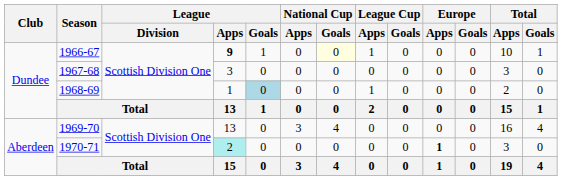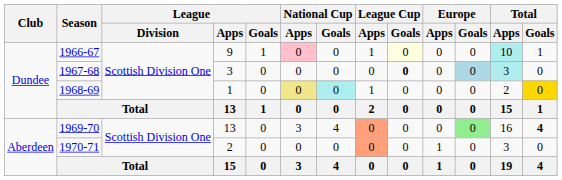(230, 52) bold -> (230, 52) normal
(299, 52) no background -> (299, 52) pink background
(336, 52) lightyellow background -> (336, 52) no background
(405, 52) no background -> (405, 52) lightyellow background
(506, 52) no background -> (506, 52) paleturquoise background
(405, 71) normal -> (405, 71) bold
(473, 71) no background -> (473, 71) lightblue background
(506, 71) no background -> (506, 71) paleturquoise background
(263, 90) lightblue background -> (263, 90) no background
(299, 90) no background -> (299, 90) khaki background
(336, 90) no background -> (336, 90) paleturquoise background
(540, 90) no background -> (540, 90) gold background
(372, 128) no background -> (372, 128) lightsalmon background
(473, 128) no background -> (473, 128) lightgreen background
(540, 128) normal -> (540, 128) bold
(230, 147) paleturquoise background -> (230, 147) no background
(372, 147) no background -> (372, 147) lightsalmon background
(439, 147) bold -> (439, 147) normal
